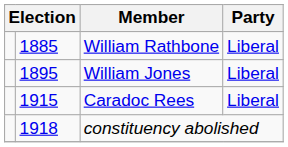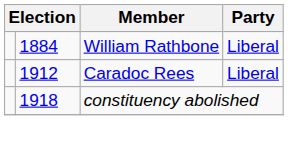(39, 45) 1885 -> (39, 45) 1884
- row: (137, 73)
(39, 100) 1915 -> (39, 73) 1912
